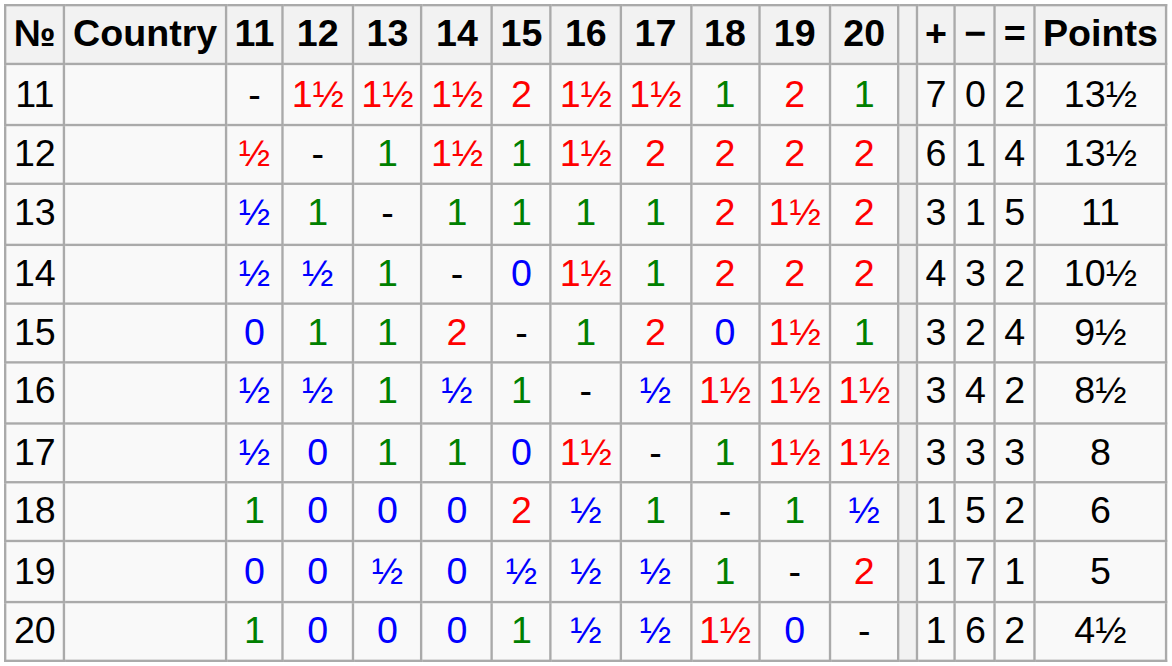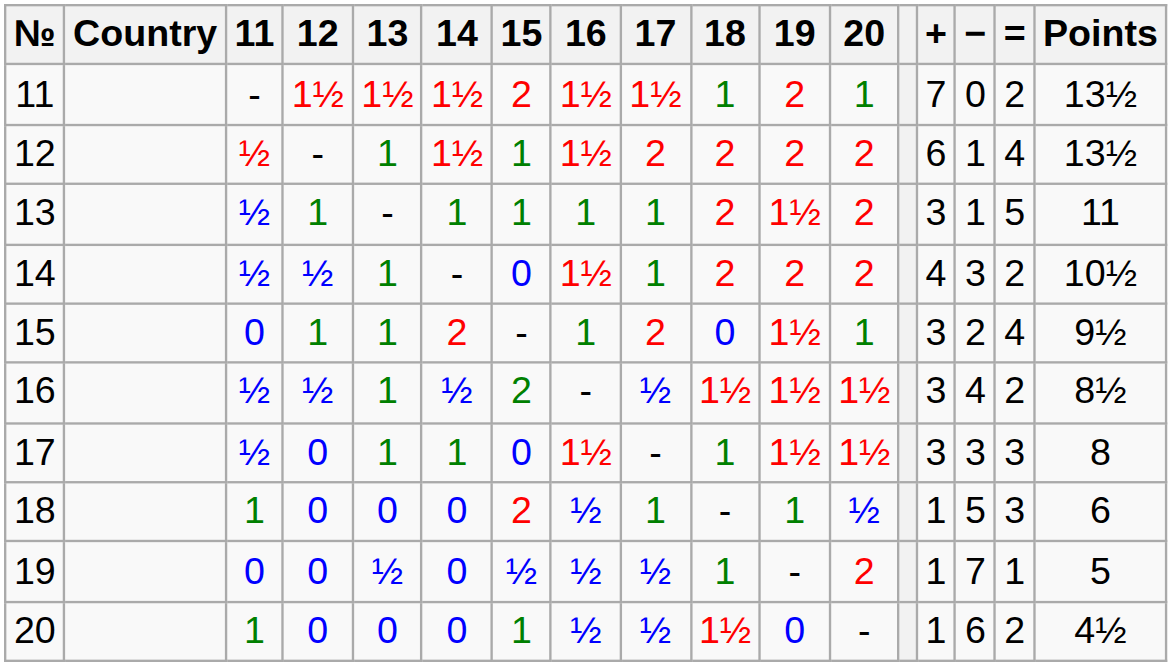(521, 392) 1 -> (521, 392) 2
(1015, 511) 2 -> (1015, 511) 3
